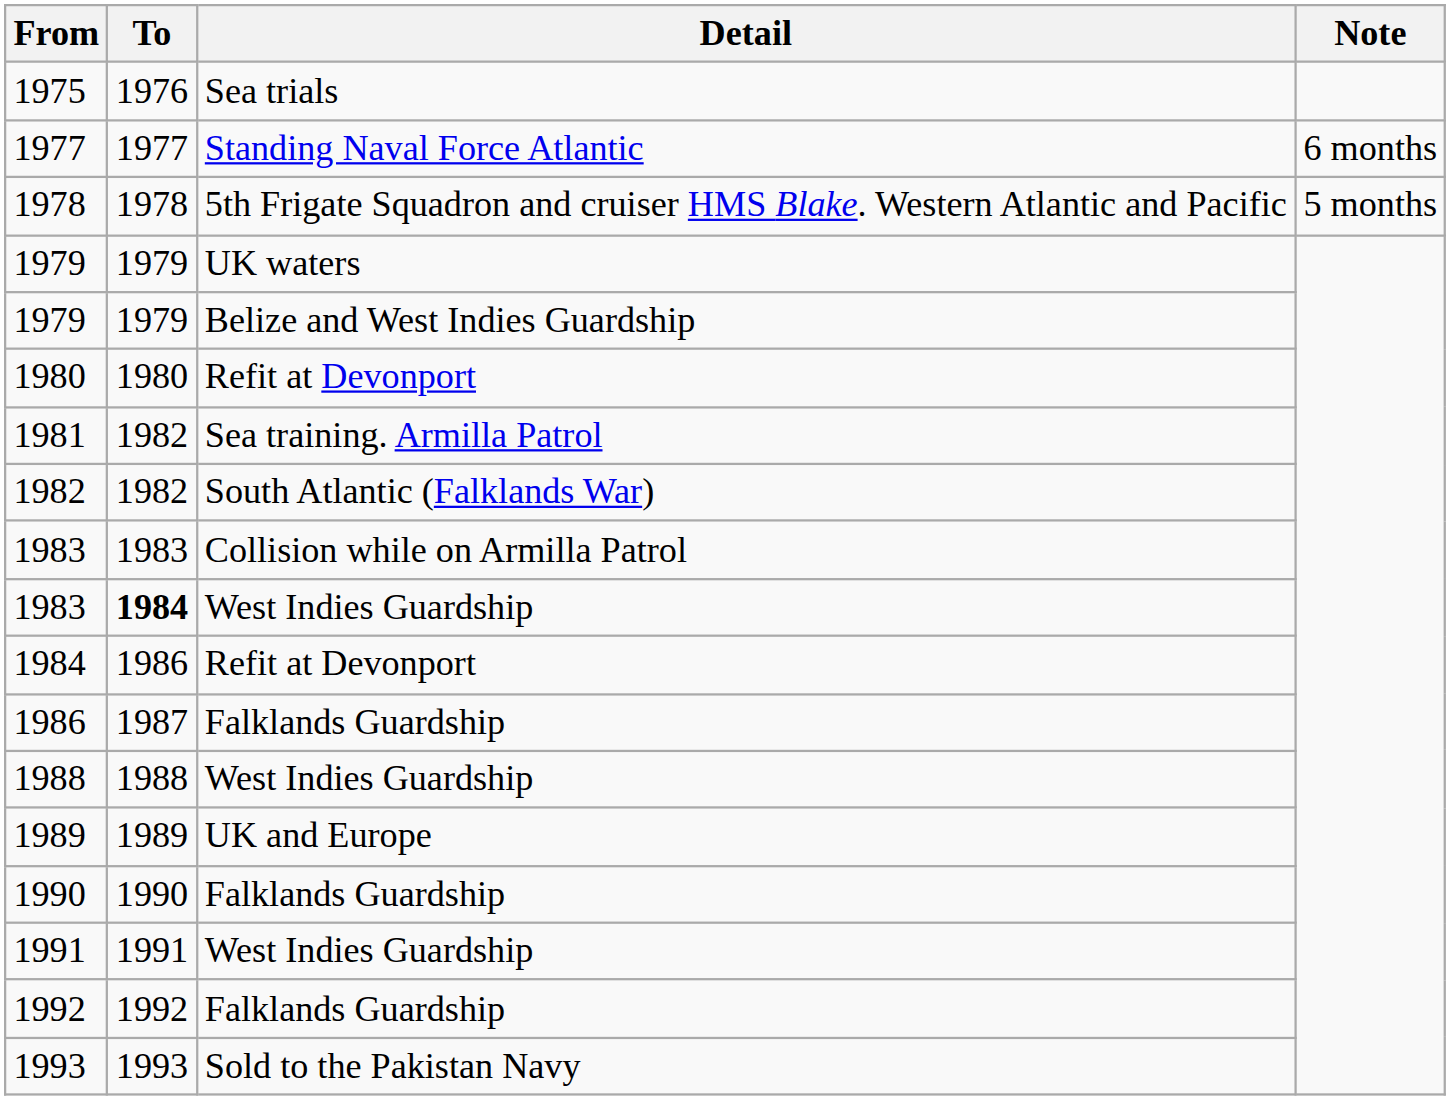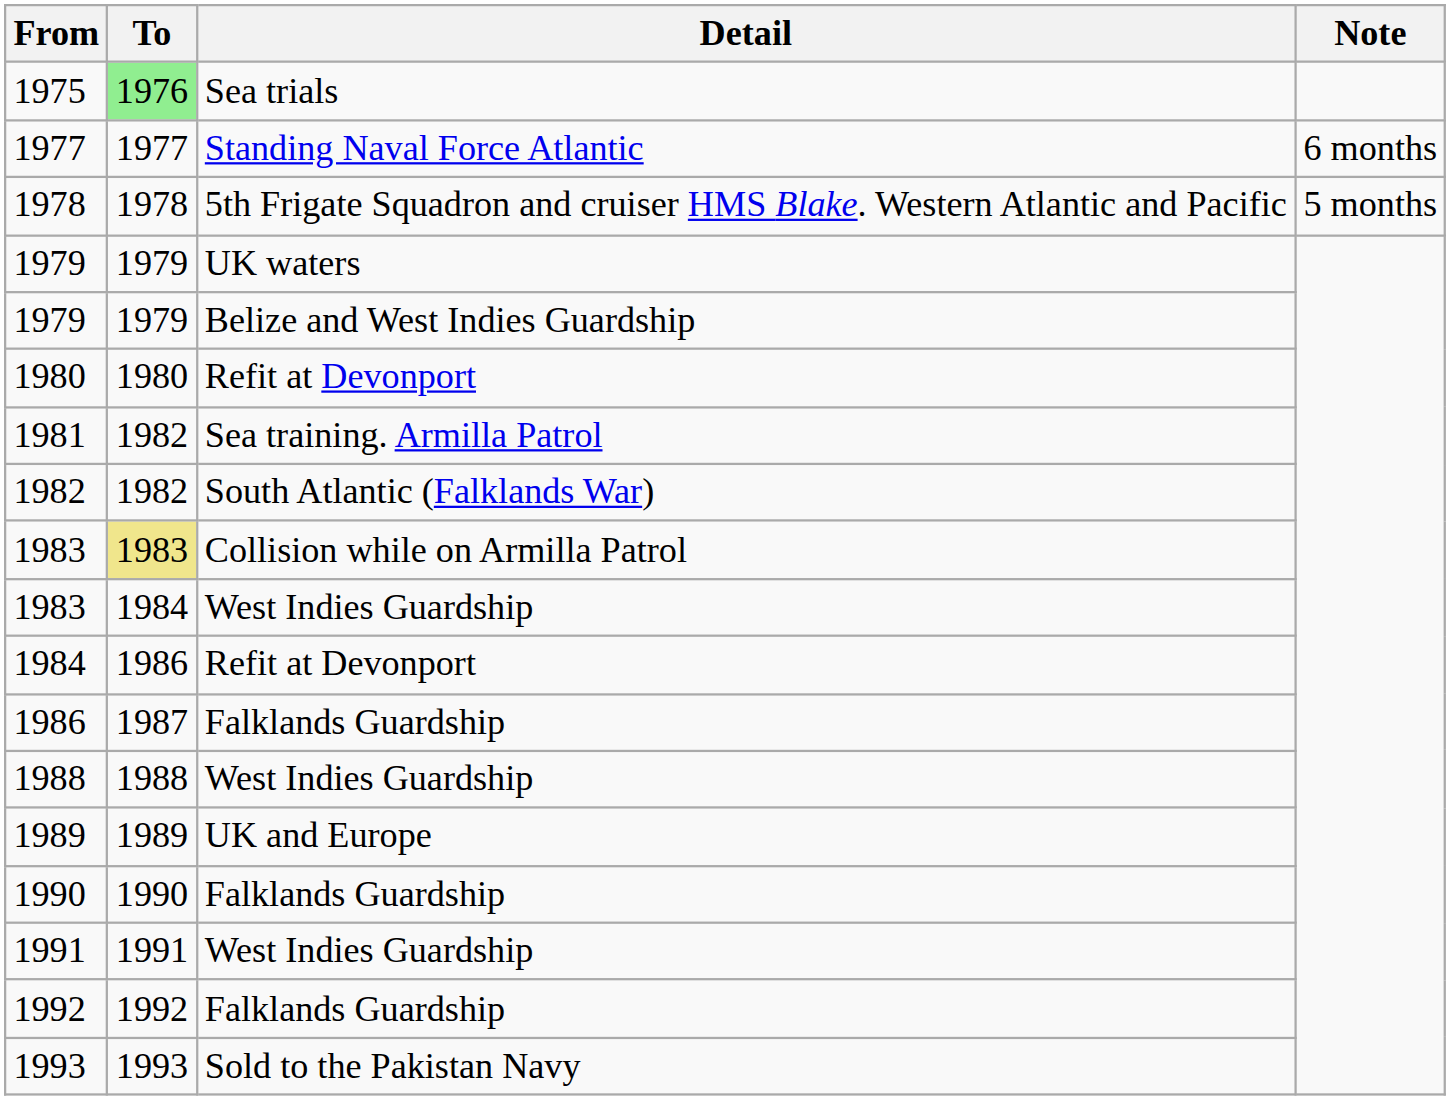(152, 90) no background -> (152, 90) lightgreen background
(152, 549) no background -> (152, 549) khaki background
(152, 606) bold -> (152, 606) normal
